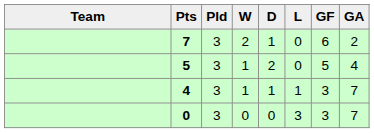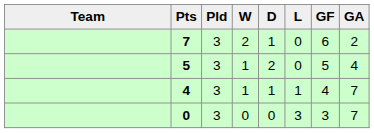(325, 90) 3 -> (325, 90) 4
